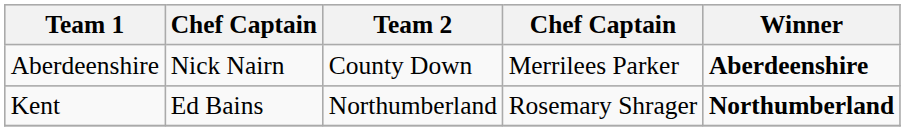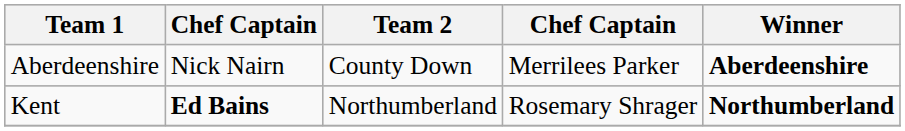(217, 105) normal -> (220, 105) bold
